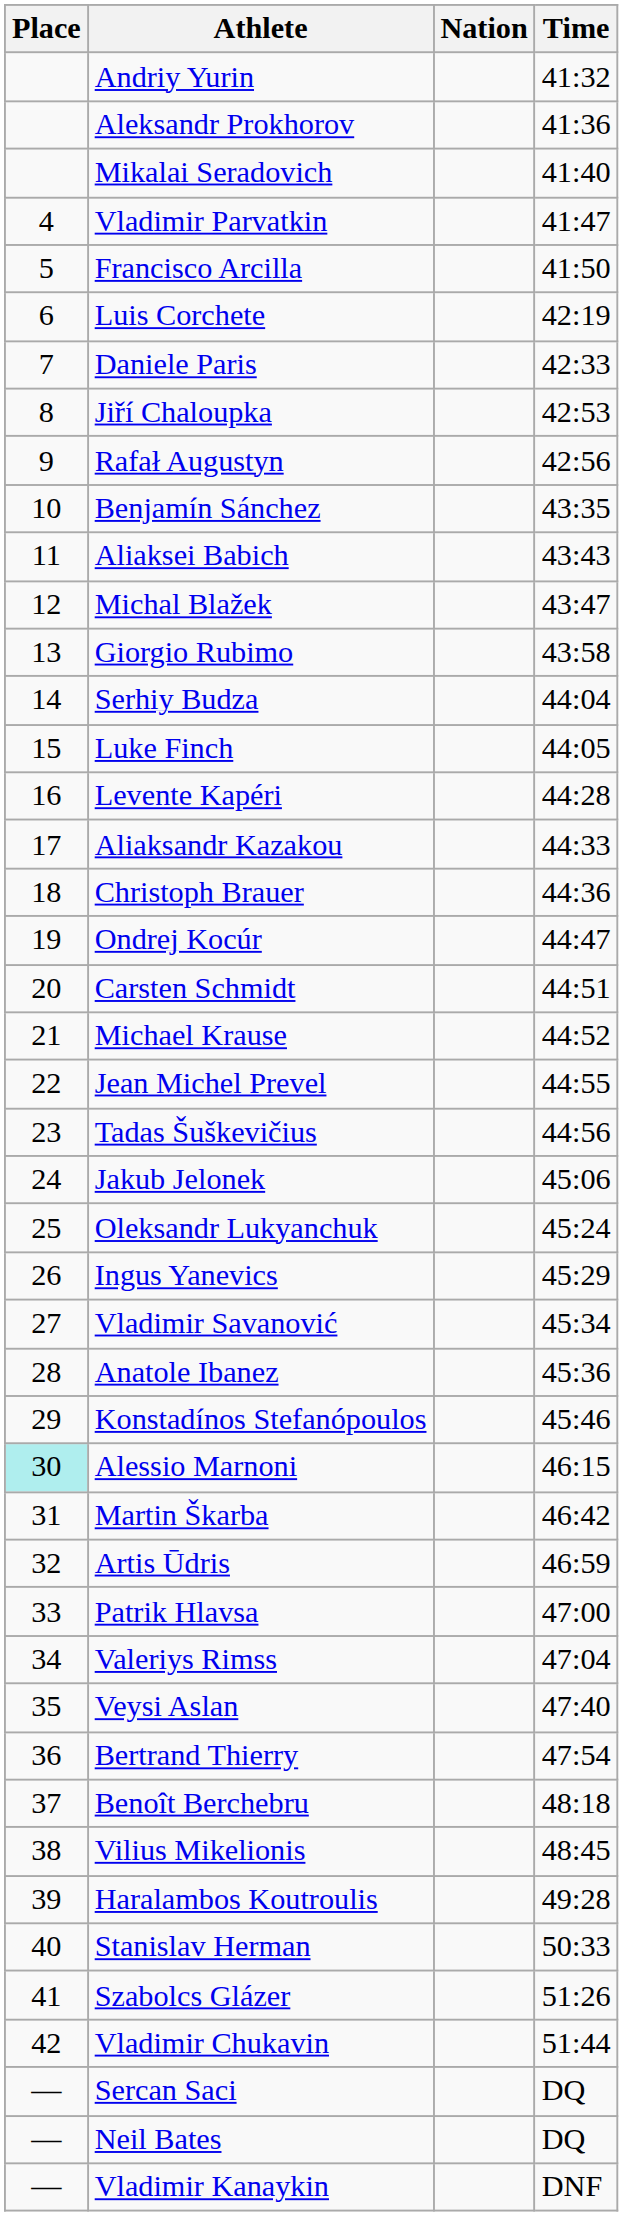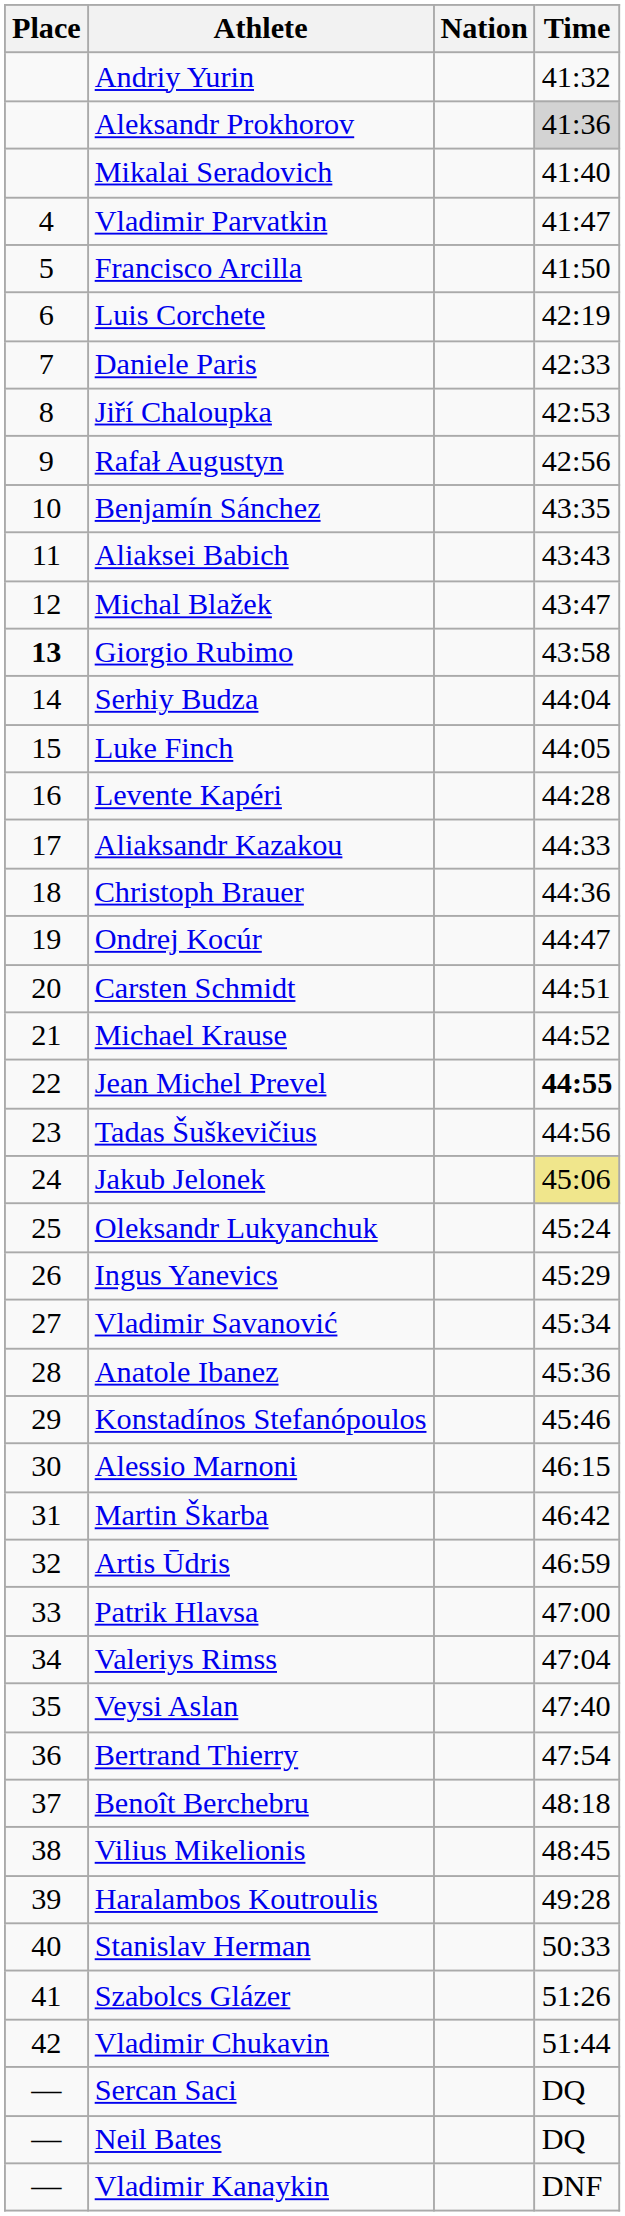(576, 124) no background -> (576, 124) lightgrey background
(46, 651) normal -> (46, 651) bold
(576, 1083) normal -> (577, 1083) bold
(576, 1179) no background -> (576, 1179) khaki background
(46, 1467) paleturquoise background -> (46, 1467) no background
